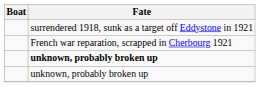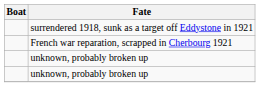(94, 58) bold -> (89, 58) normal
